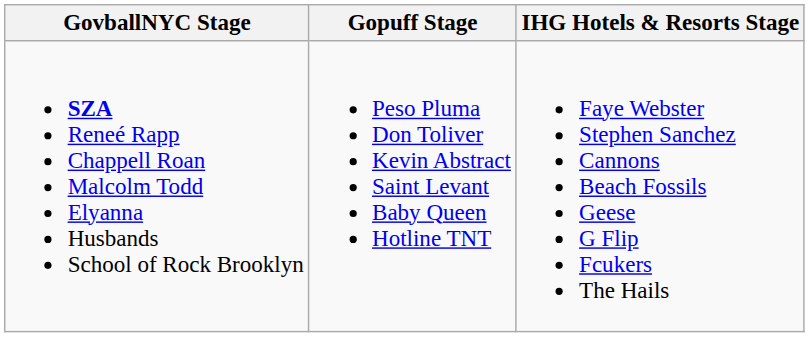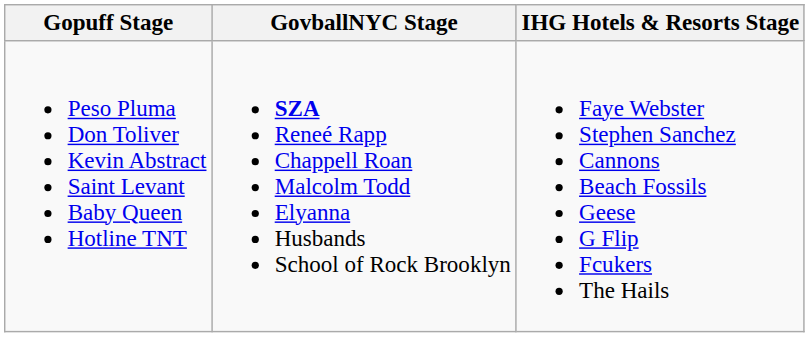columns swapped: (157, 22) <-> (413, 22)
